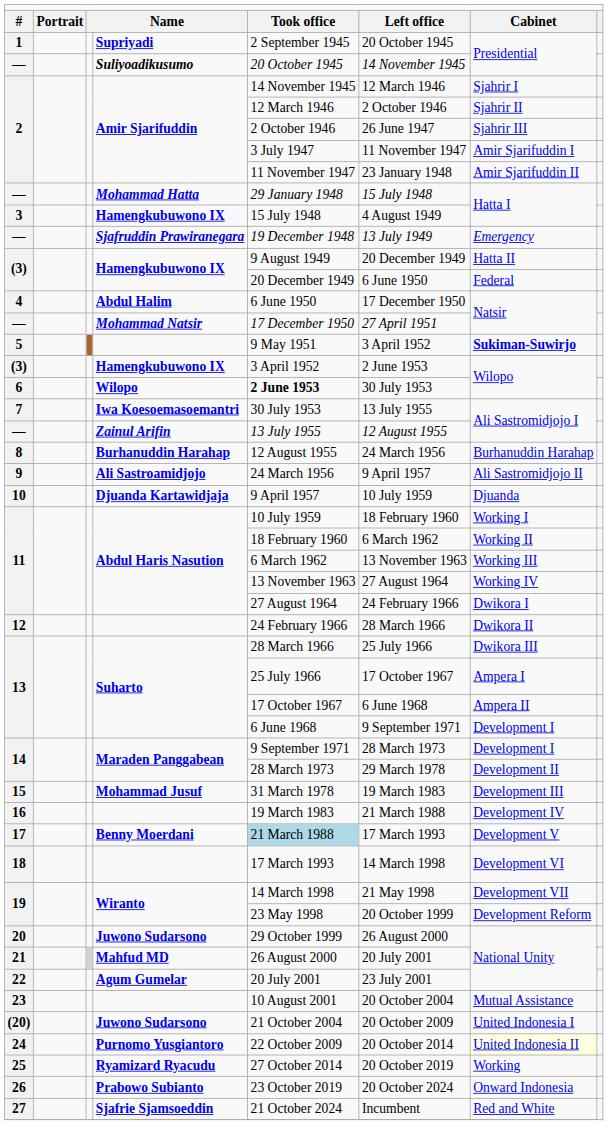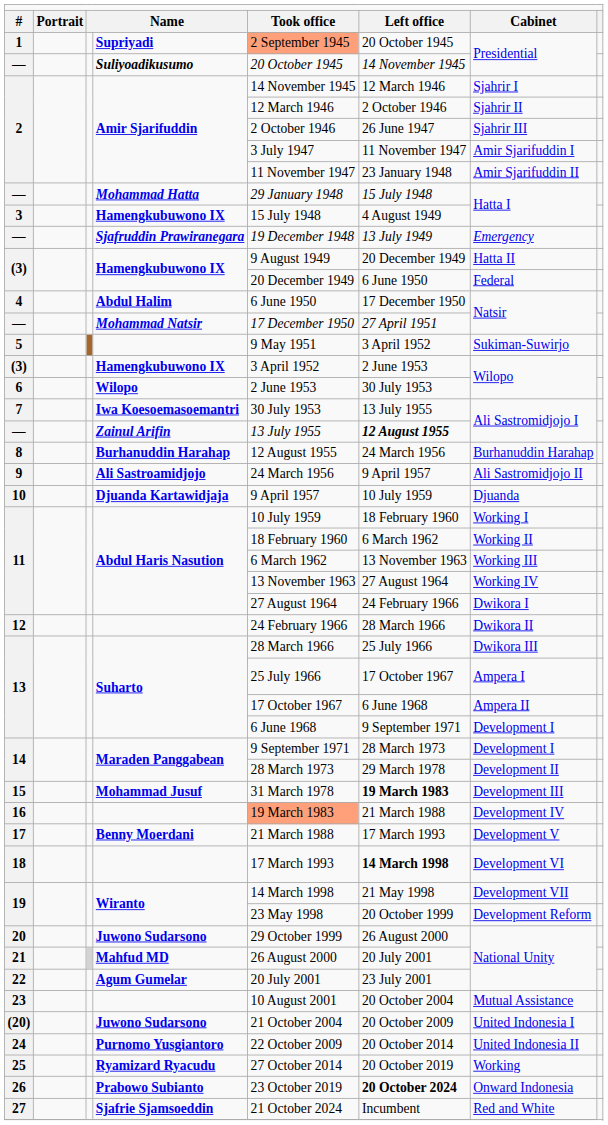(300, 43) no background -> (300, 43) lightsalmon background
(525, 345) bold -> (521, 345) normal
(285, 388) bold -> (283, 388) normal
(404, 431) normal -> (405, 431) bold
(403, 791) normal -> (405, 791) bold
(292, 813) no background -> (292, 813) lightsalmon background
(292, 834) lightblue background -> (292, 834) no background
(403, 864) normal -> (405, 864) bold
(526, 1044) lightyellow background -> (526, 1044) no background
(408, 1087) normal -> (409, 1087) bold
